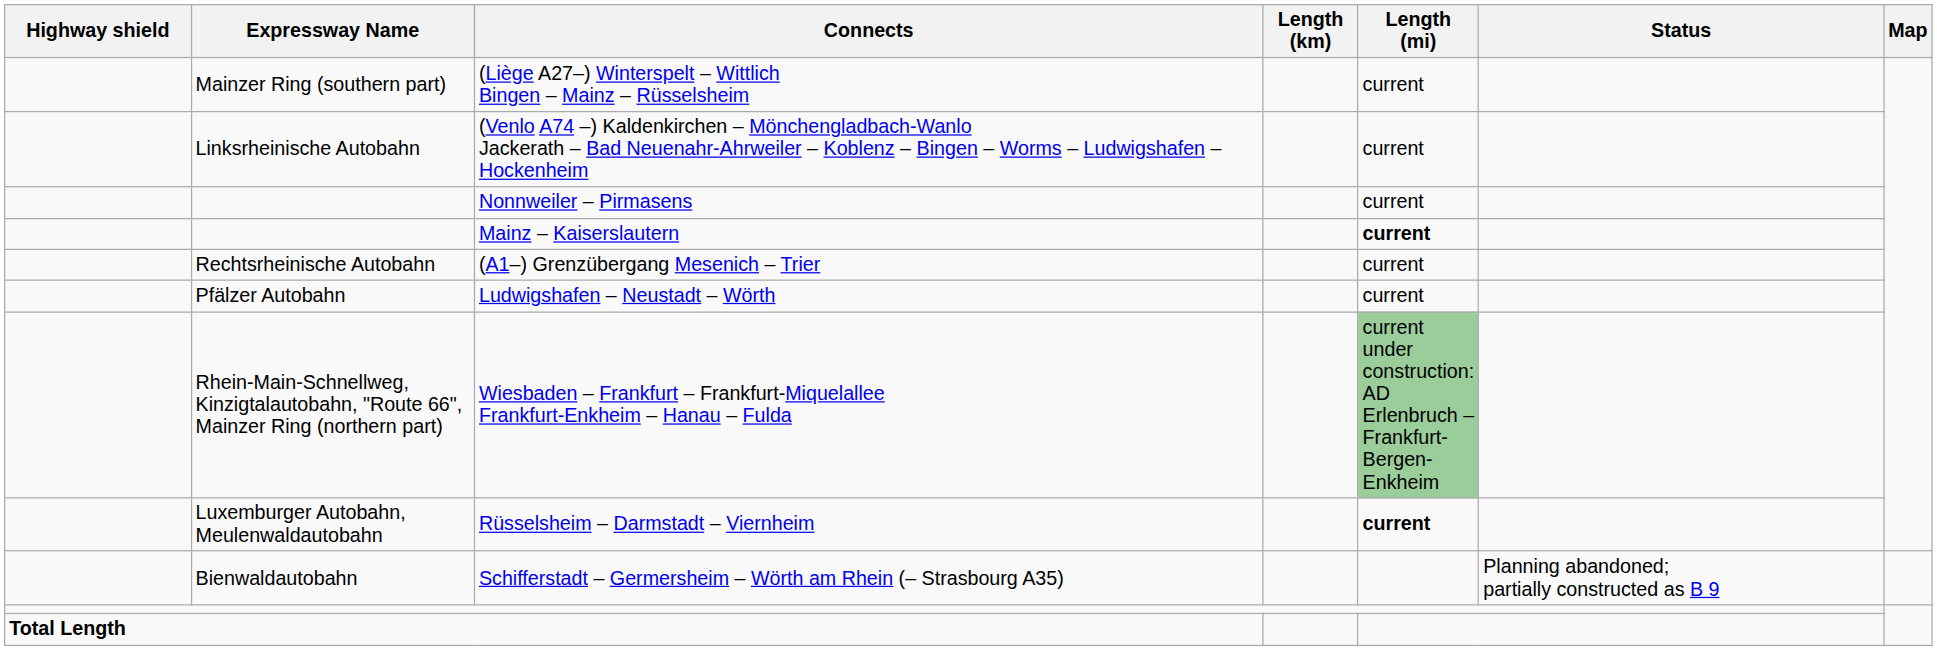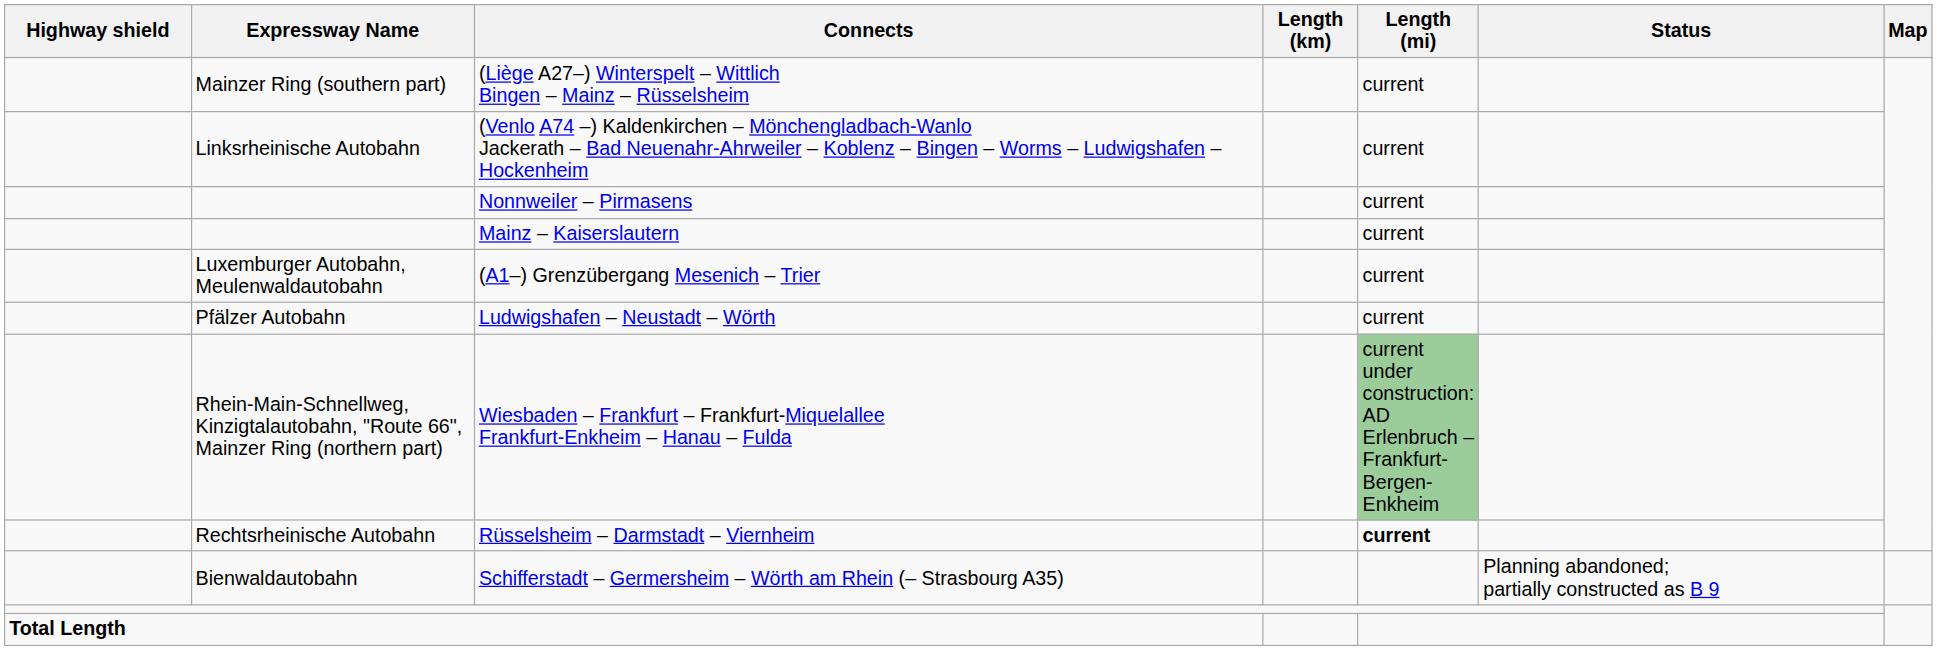(1396, 233) bold -> (1393, 233) normal
(315, 264) Rechtsrheinische Autobahn -> (301, 275) Luxemburger Autobahn, Meulenwaldautobahn
(301, 524) Luxemburger Autobahn, Meulenwaldautobahn -> (315, 535) Rechtsrheinische Autobahn
